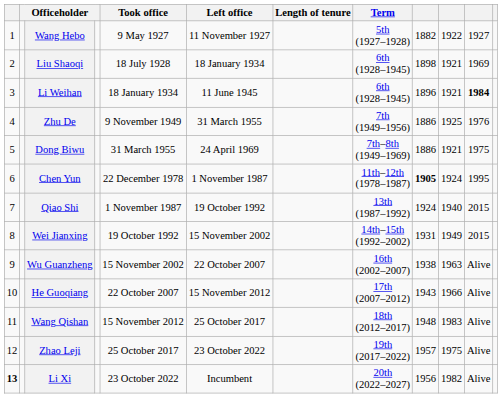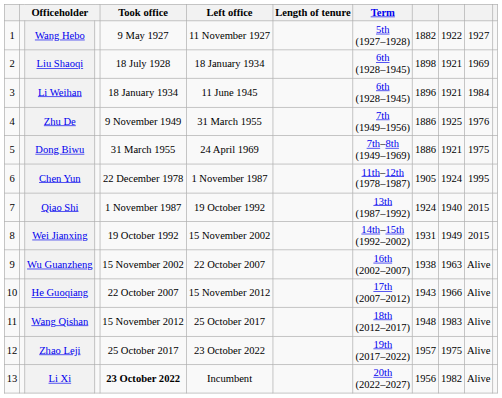(479, 92) bold -> (479, 92) normal
(425, 178) bold -> (425, 178) normal
(12, 379) bold -> (12, 379) normal
(143, 379) normal -> (143, 379) bold
